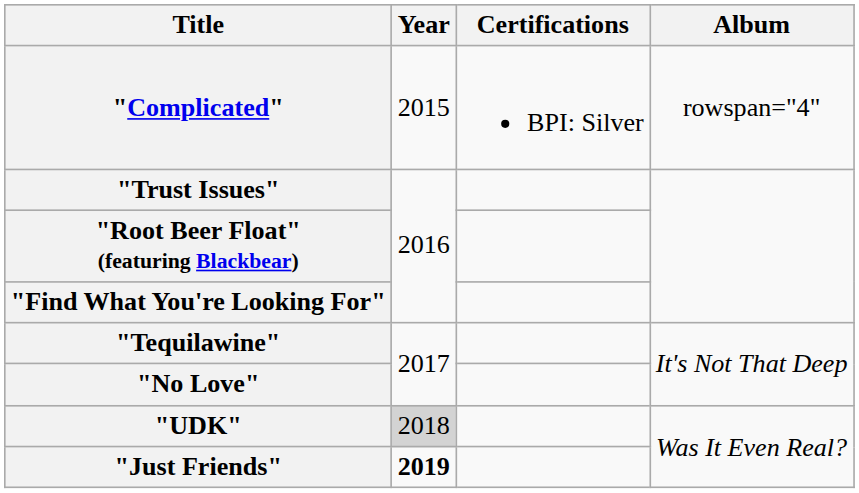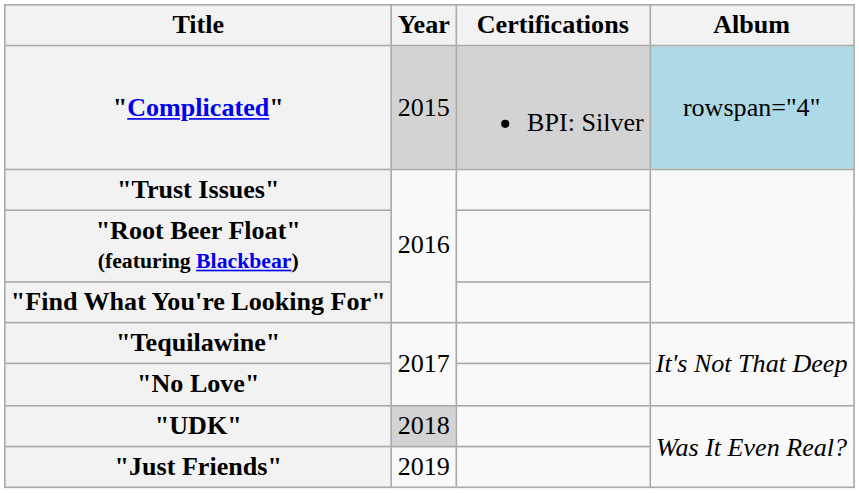(424, 107) no background -> (424, 107) lightgrey background
(553, 122) no background -> (553, 122) lightgrey background
(752, 107) no background -> (752, 107) lightblue background
(424, 466) bold -> (424, 466) normal
